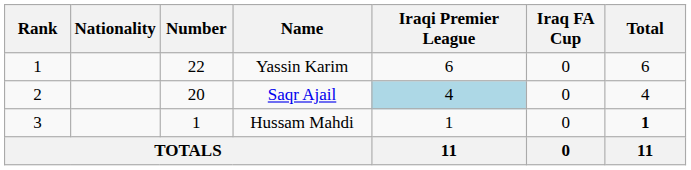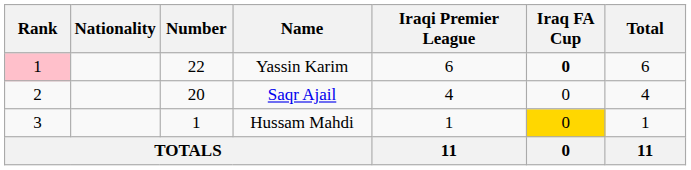(38, 66) no background -> (38, 66) pink background
(566, 66) normal -> (566, 66) bold
(449, 95) lightblue background -> (449, 95) no background
(566, 123) no background -> (566, 123) gold background
(645, 123) bold -> (645, 123) normal
